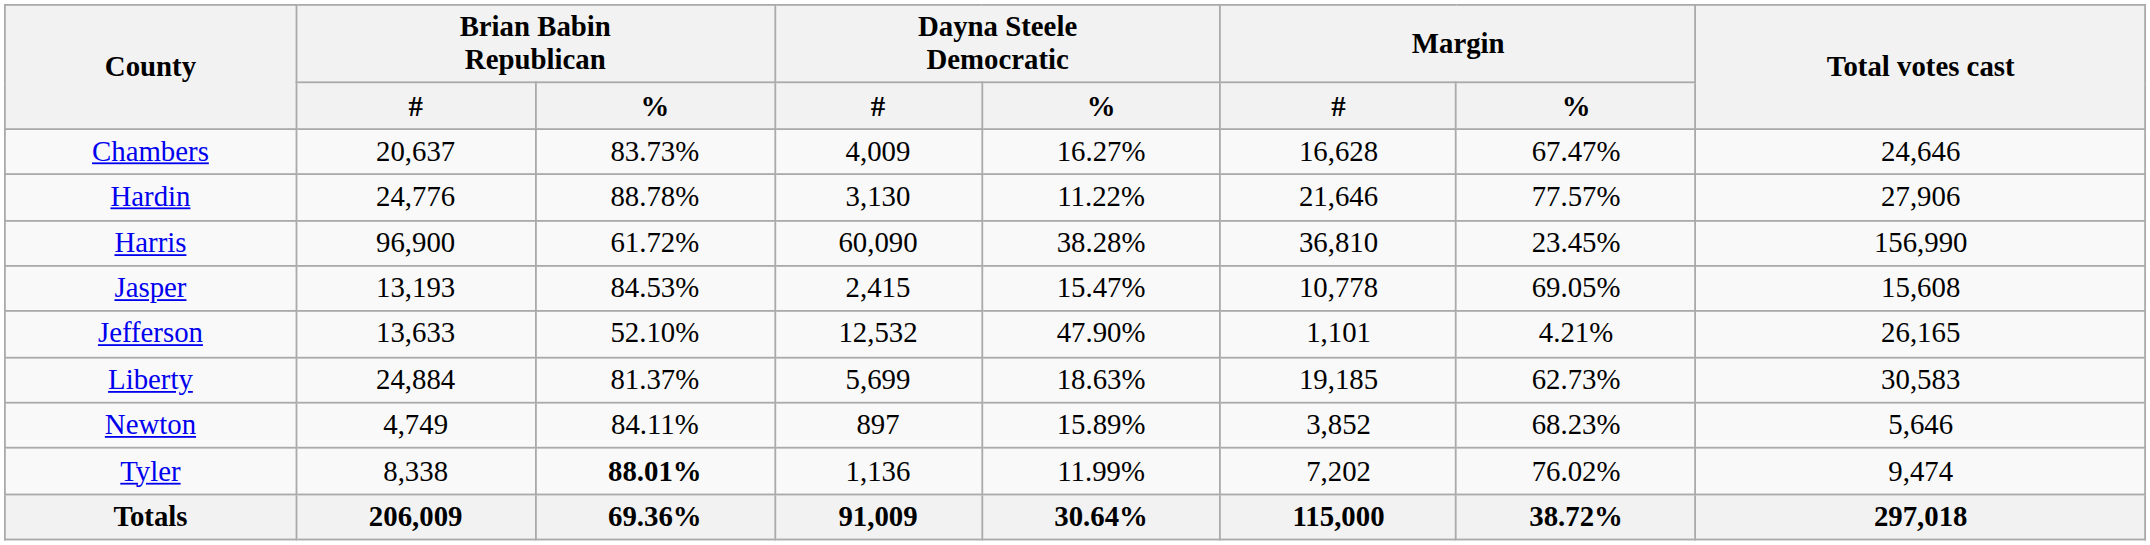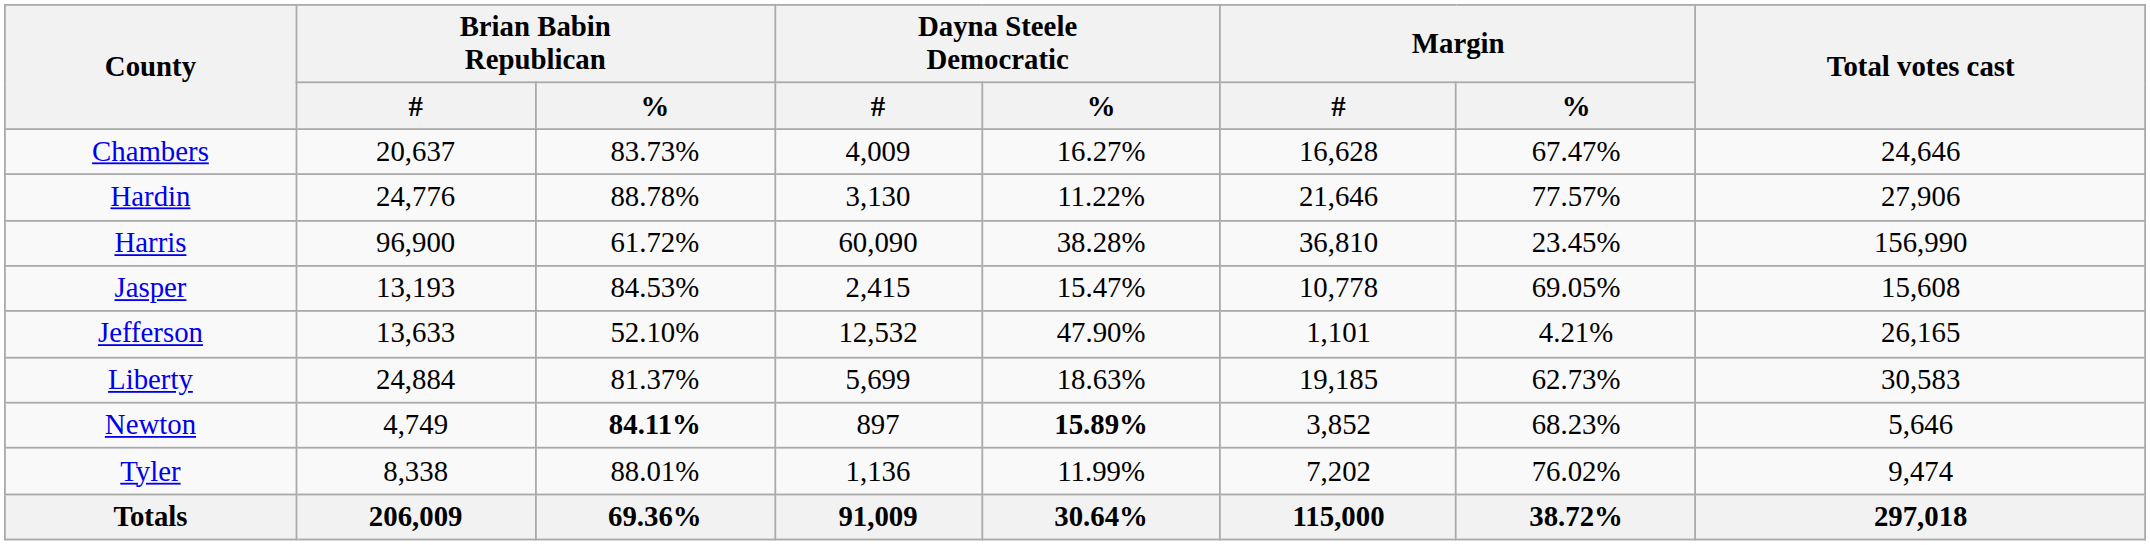(655, 425) normal -> (655, 425) bold
(1101, 425) normal -> (1101, 425) bold
(655, 470) bold -> (655, 470) normal
